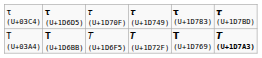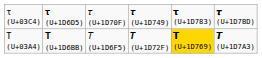(193, 41) no background -> (193, 41) gold background
(235, 41) bold -> (235, 41) normal
